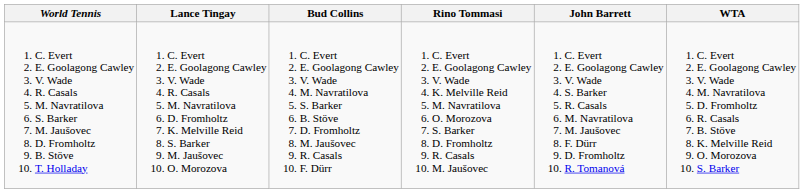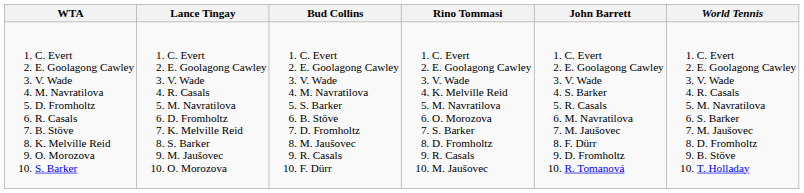columns swapped: (732, 13) <-> (71, 13)
